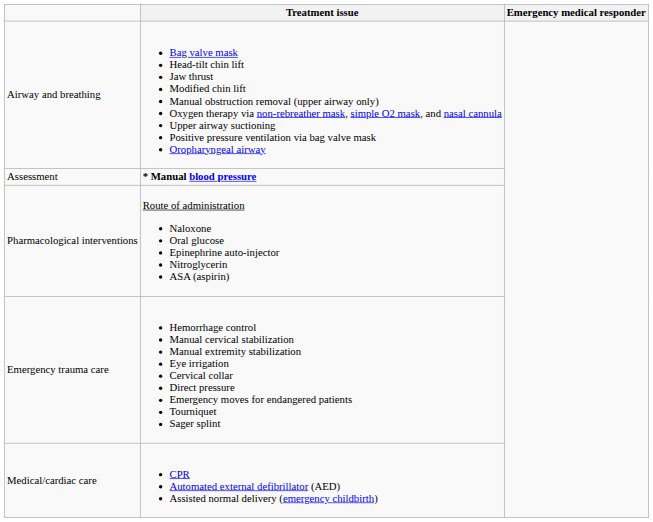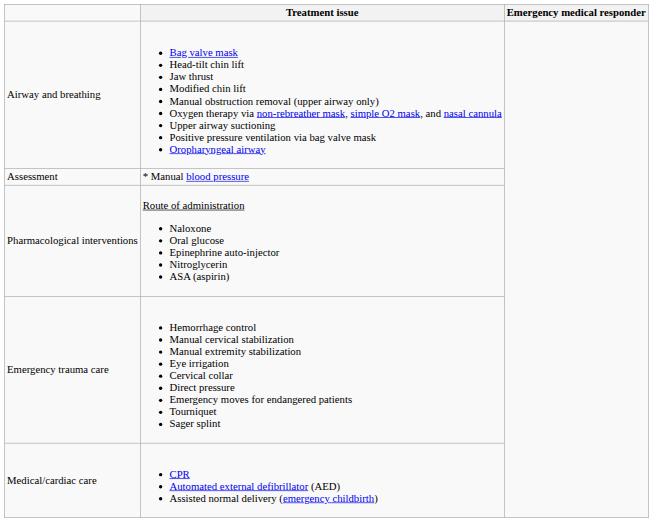(200, 176) bold -> (196, 176) normal
